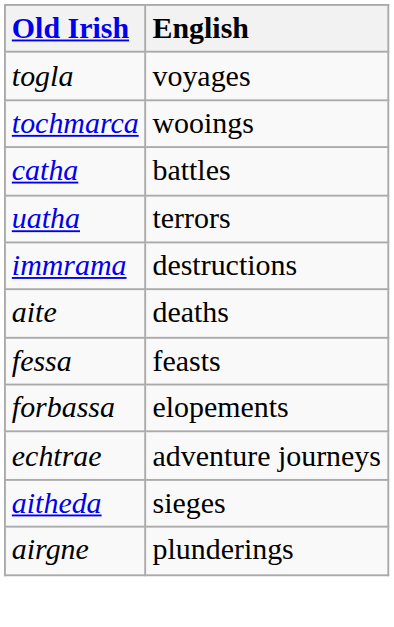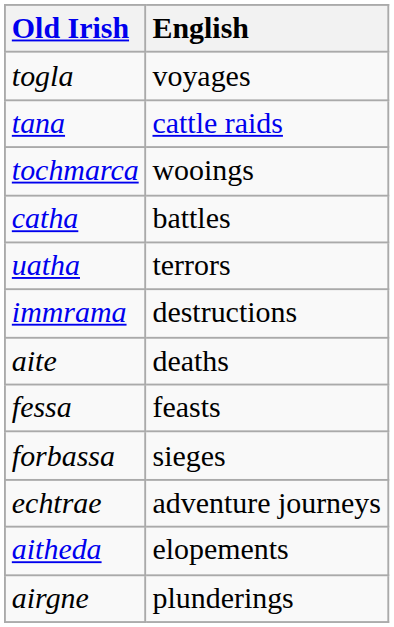+ row: (38, 123)
(221, 407) elopements -> (189, 455) sieges
(189, 502) sieges -> (221, 550) elopements
